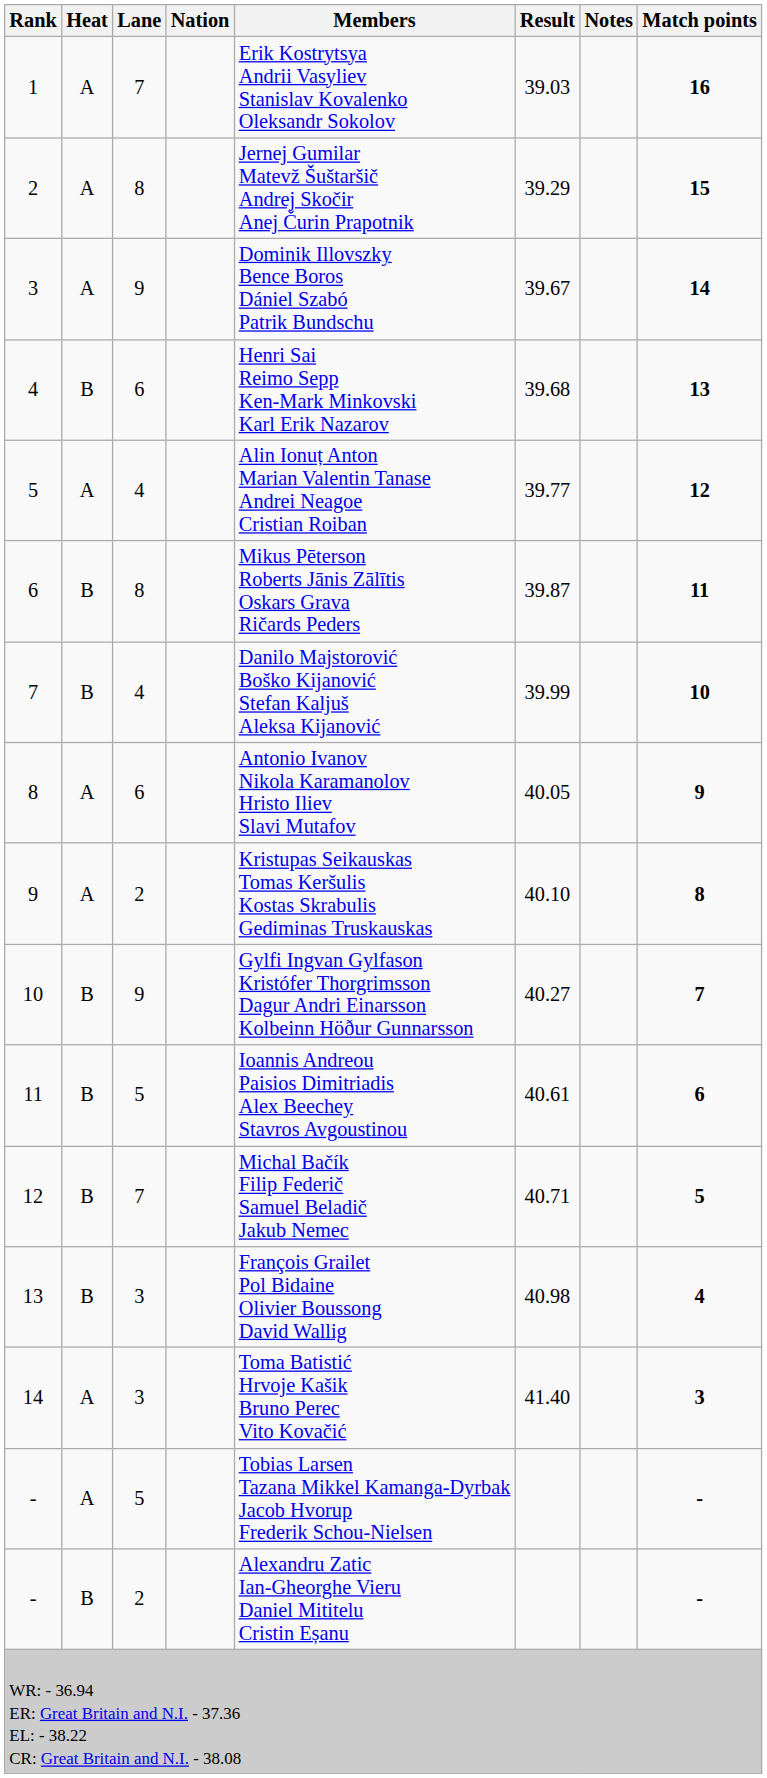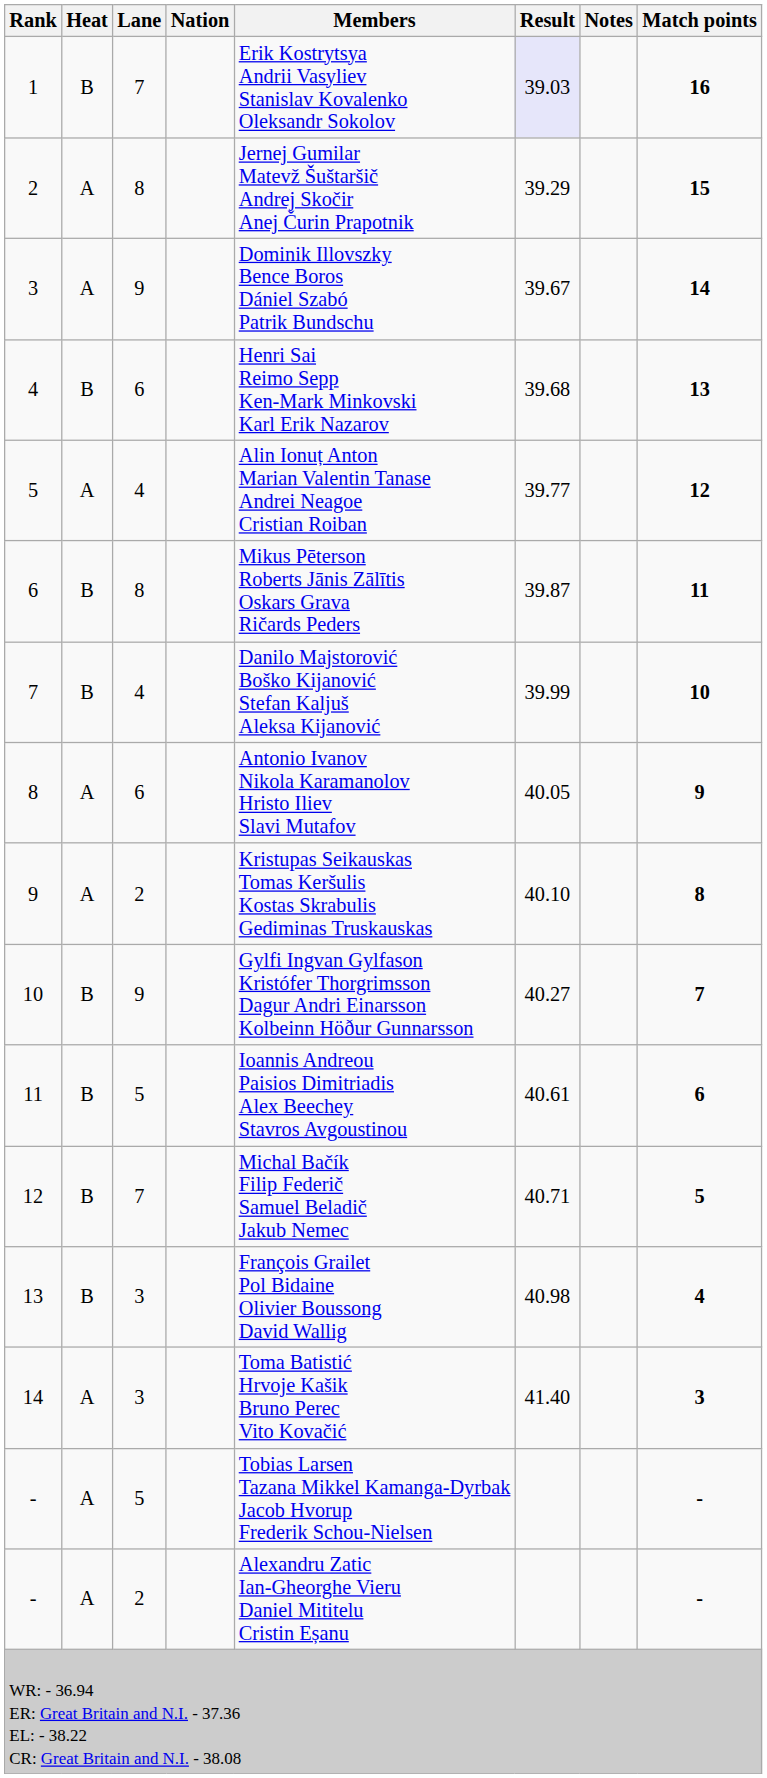(87, 87) A -> (87, 87) B
(547, 87) no background -> (547, 87) lavender background
(87, 1599) B -> (87, 1599) A
